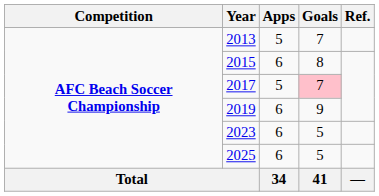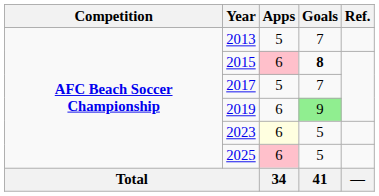(279, 62) no background -> (279, 62) pink background
(320, 62) normal -> (320, 62) bold
(320, 86) pink background -> (320, 86) no background
(320, 109) no background -> (320, 109) lightgreen background
(279, 132) no background -> (279, 132) lightyellow background
(279, 156) no background -> (279, 156) pink background
